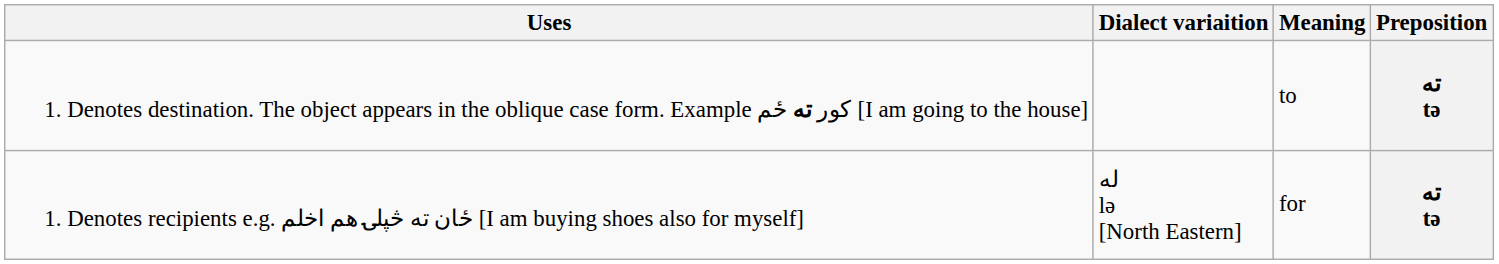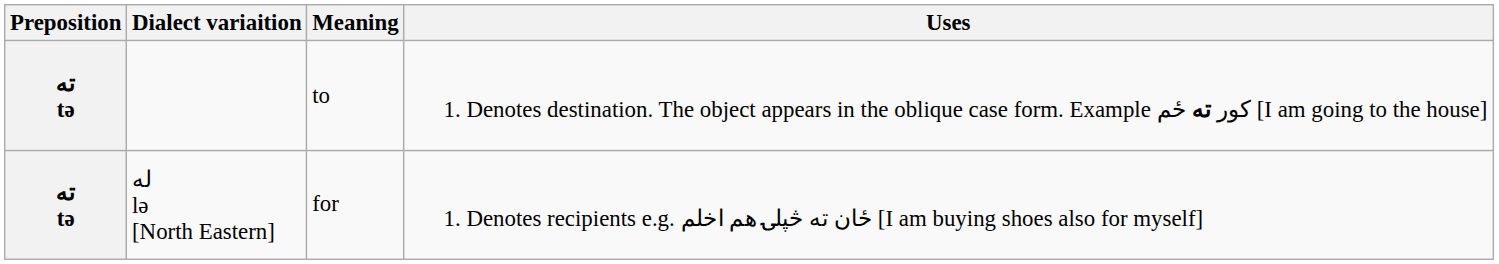columns swapped: (1432, 22) <-> (549, 22)
